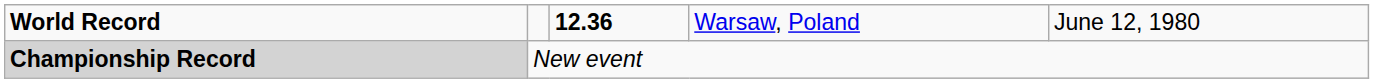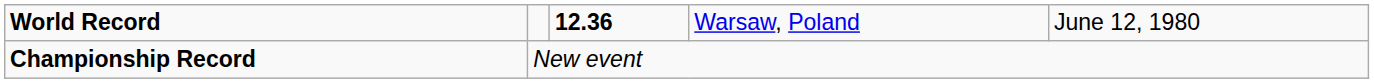(133, 59) lightgrey background -> (133, 59) no background
